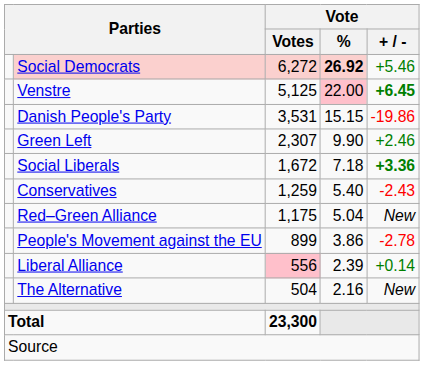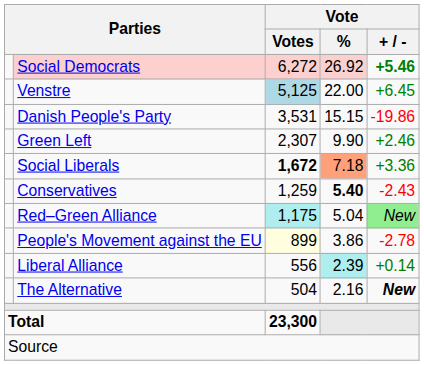(344, 66) bold -> (344, 66) normal
(395, 66) normal -> (395, 66) bold
(297, 91) no background -> (297, 91) lightblue background
(344, 91) pink background -> (344, 91) no background
(395, 91) bold -> (395, 91) normal
(297, 166) normal -> (297, 166) bold
(348, 166) no background -> (348, 166) lightsalmon background
(395, 166) bold -> (395, 166) normal
(348, 191) normal -> (348, 191) bold
(297, 215) no background -> (297, 215) paleturquoise background
(399, 215) no background -> (399, 215) lightgreen background
(304, 240) no background -> (304, 240) lightyellow background
(304, 265) pink background -> (304, 265) no background
(348, 265) no background -> (348, 265) paleturquoise background
(399, 290) normal -> (399, 290) bold
